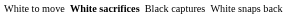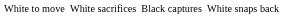(105, 9) bold -> (103, 9) normal
